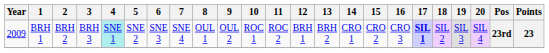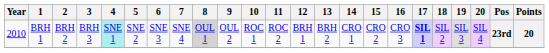(16, 33) 2009 -> (16, 33) 2010
(205, 33) no background -> (205, 33) lightgrey background
(529, 33) 23 -> (529, 33) 20
